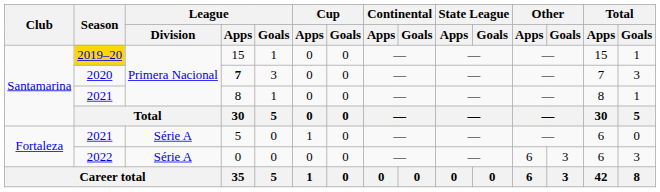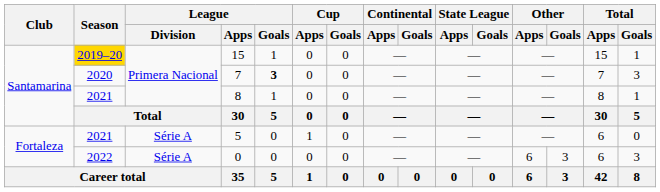(238, 75) bold -> (238, 75) normal
(274, 75) normal -> (274, 75) bold
